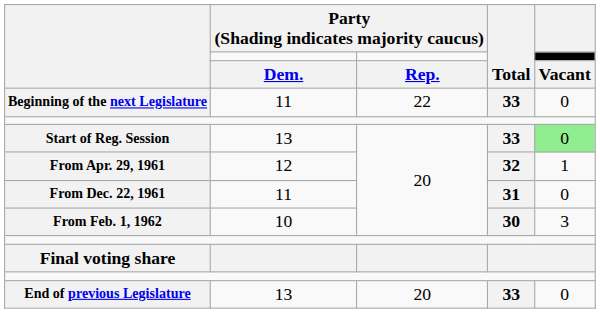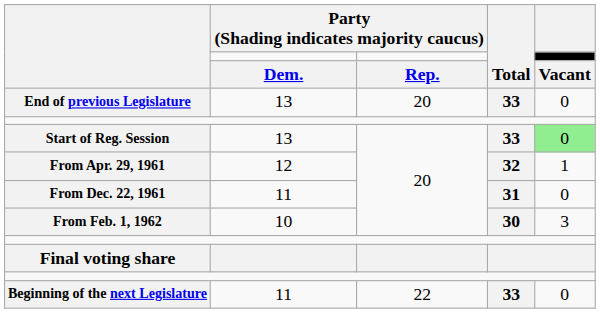rows swapped: (107, 294) <-> (107, 102)
